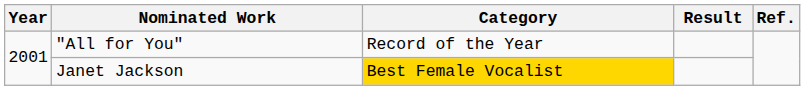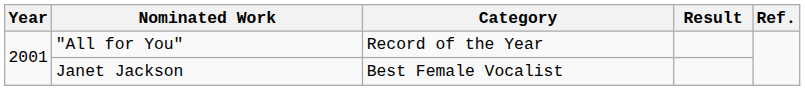(465, 71) gold background -> (465, 71) no background
